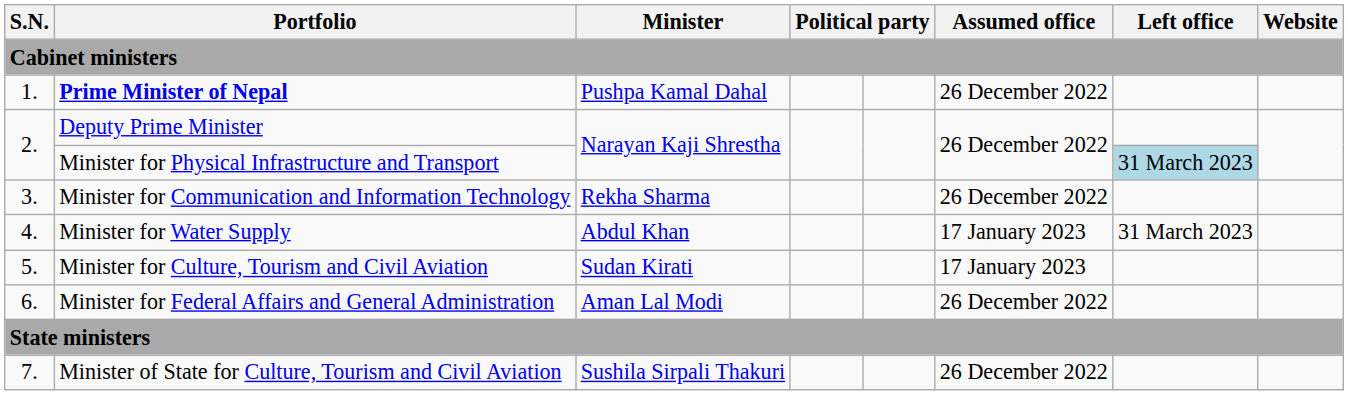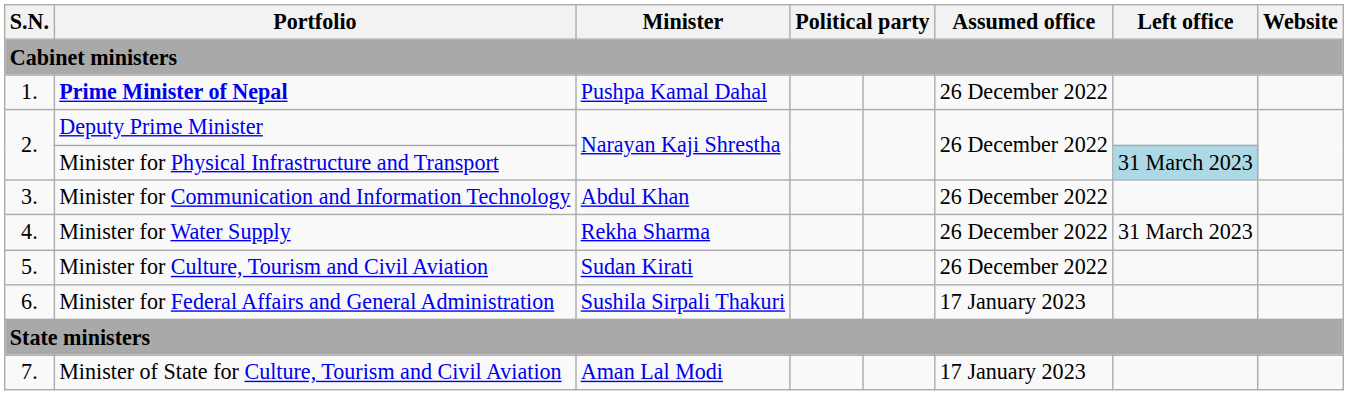(645, 197) Rekha Sharma -> (635, 197) Abdul Khan
(635, 232) Abdul Khan -> (645, 232) Rekha Sharma
(1013, 232) 17 January 2023 -> (1024, 232) 26 December 2022
(1013, 267) 17 January 2023 -> (1024, 267) 26 December 2022
(652, 302) Aman Lal Modi -> (683, 302) Sushila Sirpali Thakuri
(1024, 302) 26 December 2022 -> (1013, 302) 17 January 2023
(683, 372) Sushila Sirpali Thakuri -> (652, 372) Aman Lal Modi
(1024, 372) 26 December 2022 -> (1013, 372) 17 January 2023
